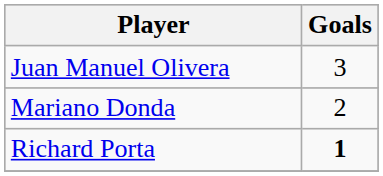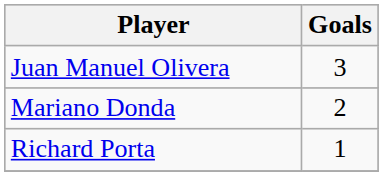(340, 149) bold -> (340, 149) normal
